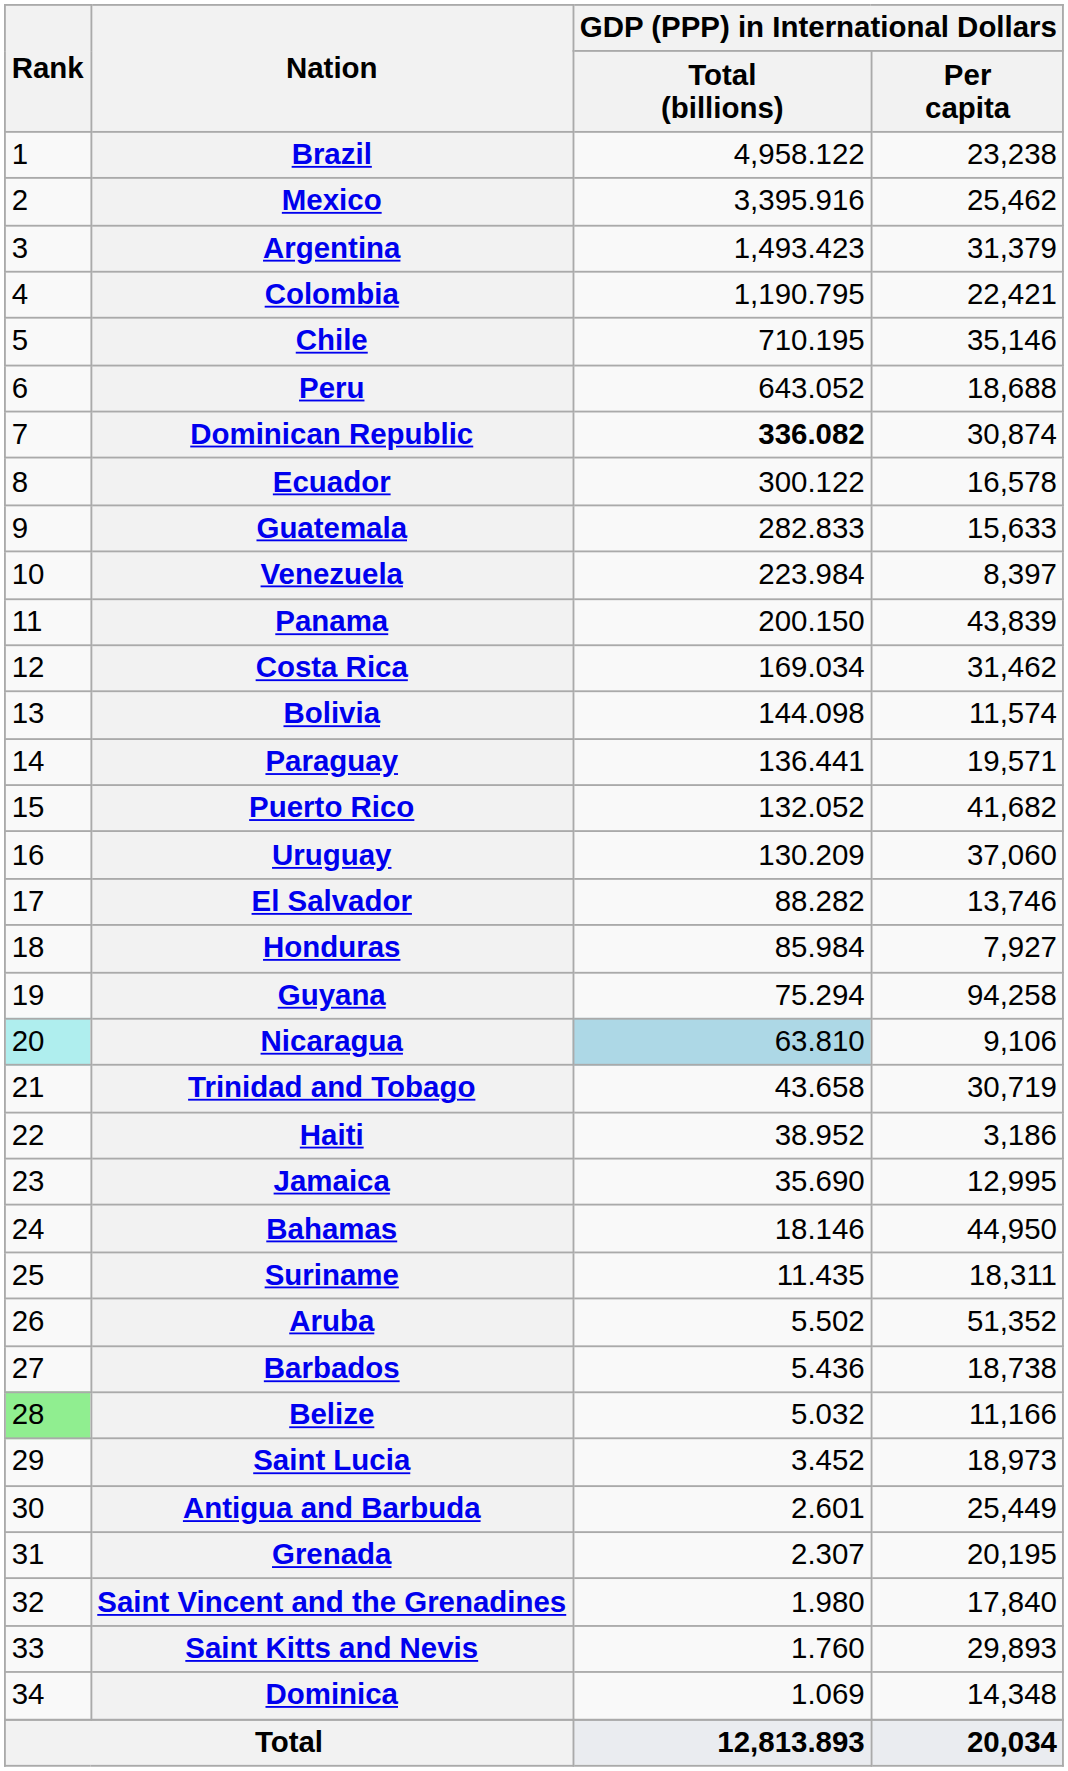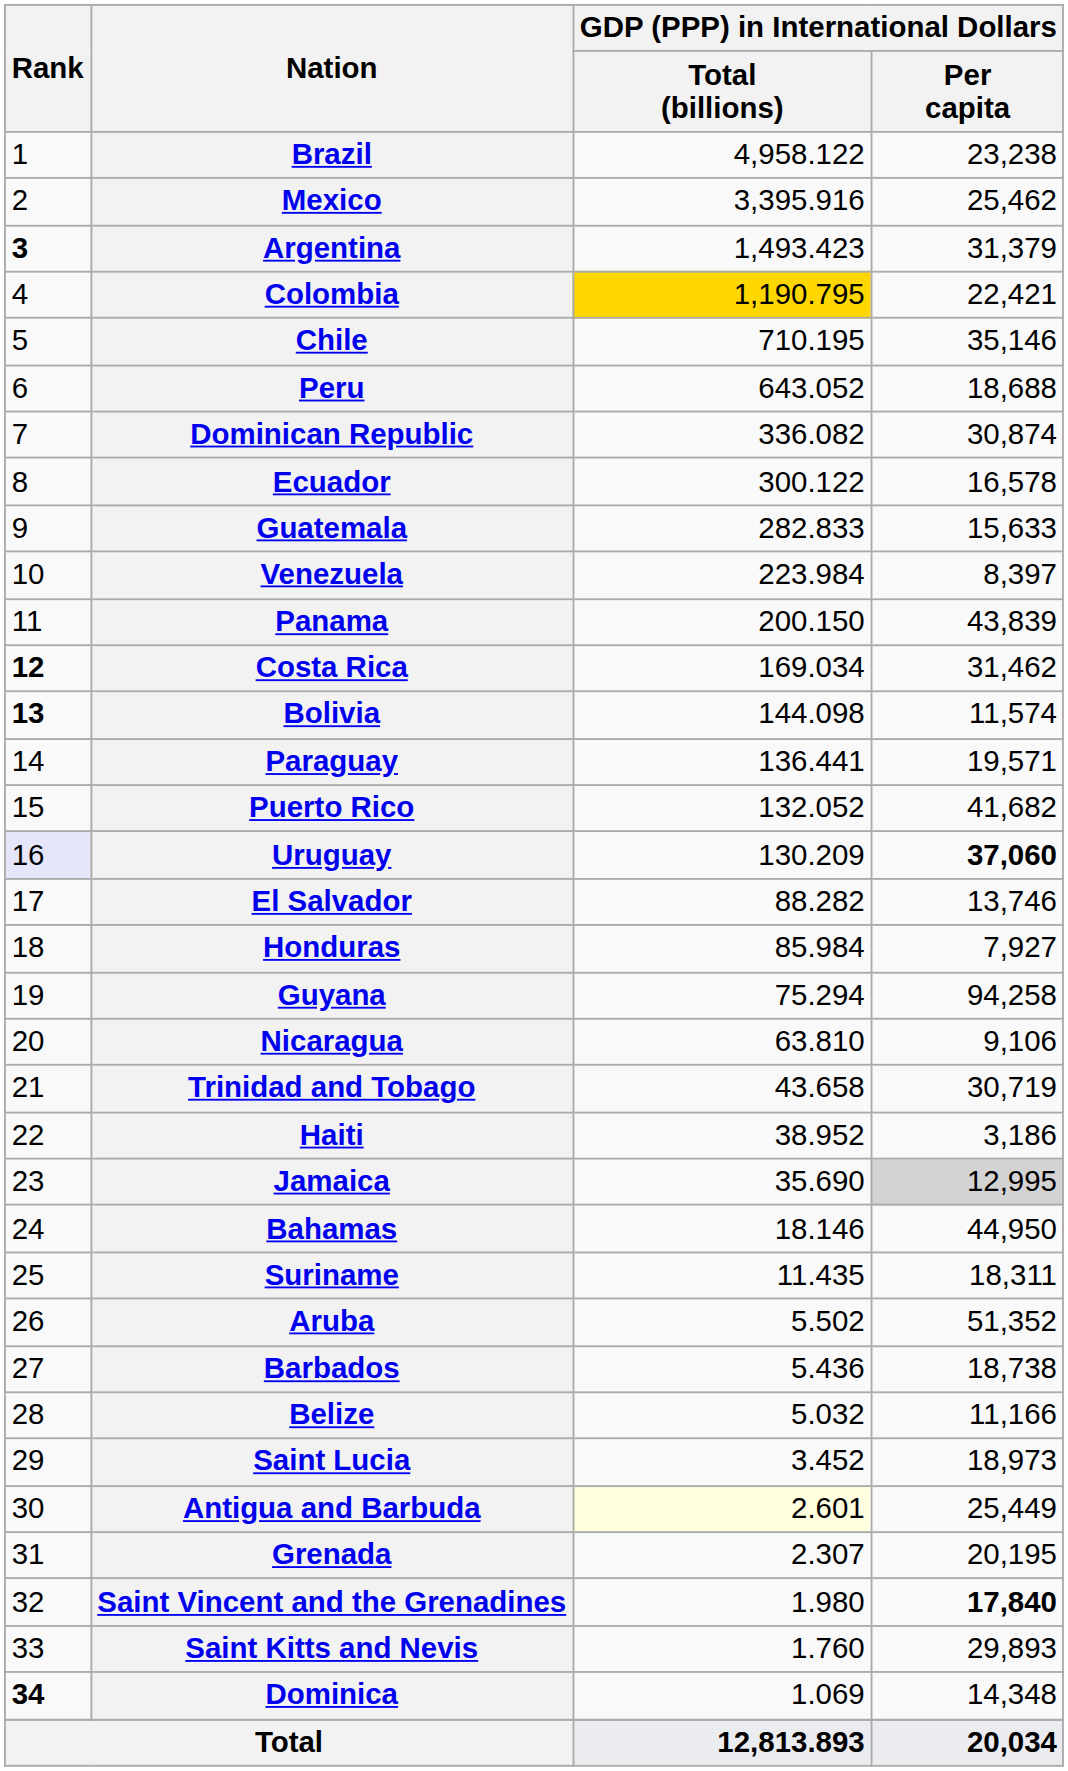(20, 247) normal -> (20, 247) bold
(799, 294) no background -> (799, 294) gold background
(812, 434) bold -> (812, 434) normal
(28, 667) normal -> (28, 667) bold
(28, 714) normal -> (28, 714) bold
(28, 854) no background -> (28, 854) lavender background
(1012, 854) normal -> (1012, 854) bold
(28, 1041) paleturquoise background -> (28, 1041) no background
(820, 1041) lightblue background -> (820, 1041) no background
(1012, 1181) no background -> (1012, 1181) lightgrey background
(28, 1414) lightgreen background -> (28, 1414) no background
(828, 1508) no background -> (828, 1508) lightyellow background
(1012, 1601) normal -> (1012, 1601) bold
(28, 1695) normal -> (28, 1695) bold
